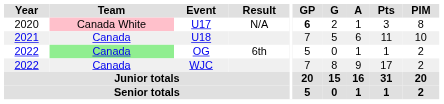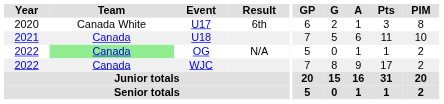(111, 24) pink background -> (111, 24) no background
(259, 24) N/A -> (259, 24) 6th
(307, 24) bold -> (307, 24) normal
(259, 51) 6th -> (259, 51) N/A
